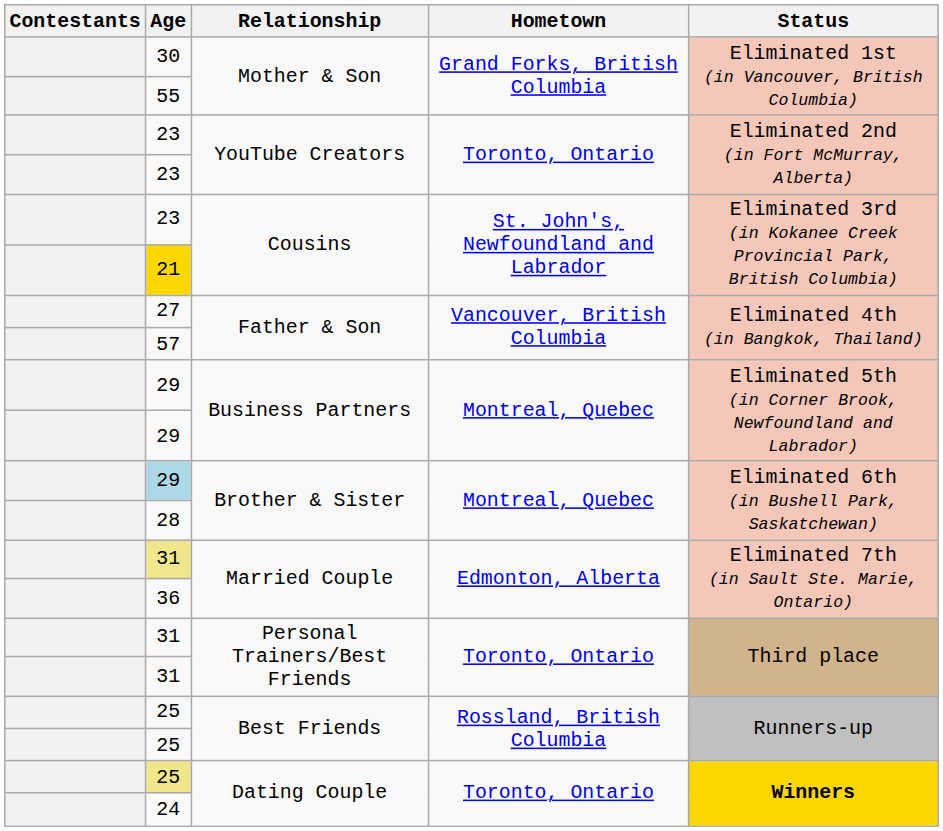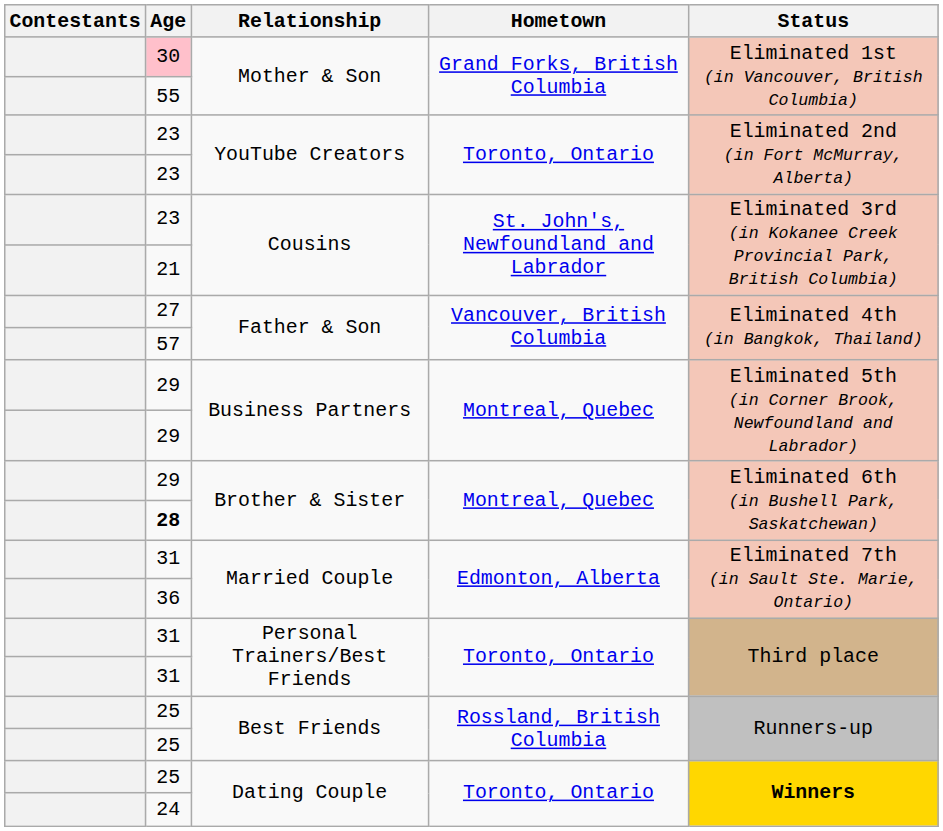(168, 57) no background -> (168, 57) pink background
(168, 270) gold background -> (168, 270) no background
(168, 481) lightblue background -> (168, 481) no background
(168, 520) normal -> (168, 520) bold
(168, 559) khaki background -> (168, 559) no background
(168, 777) khaki background -> (168, 777) no background
